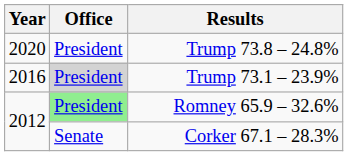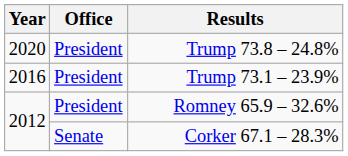(88, 77) lightgrey background -> (88, 77) no background
(88, 106) lightgreen background -> (88, 106) no background
